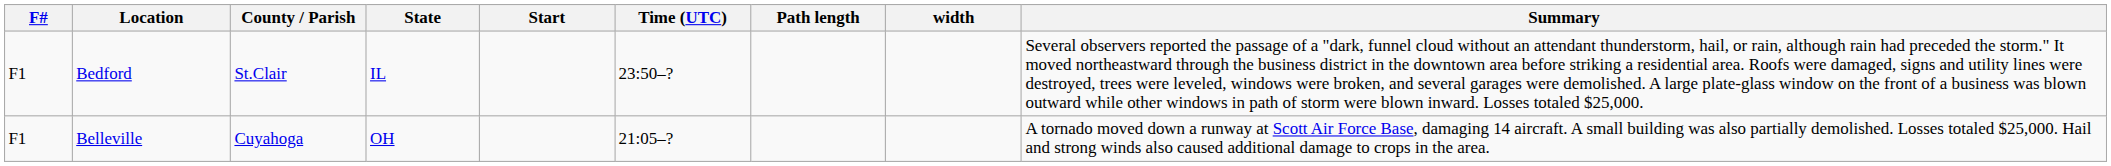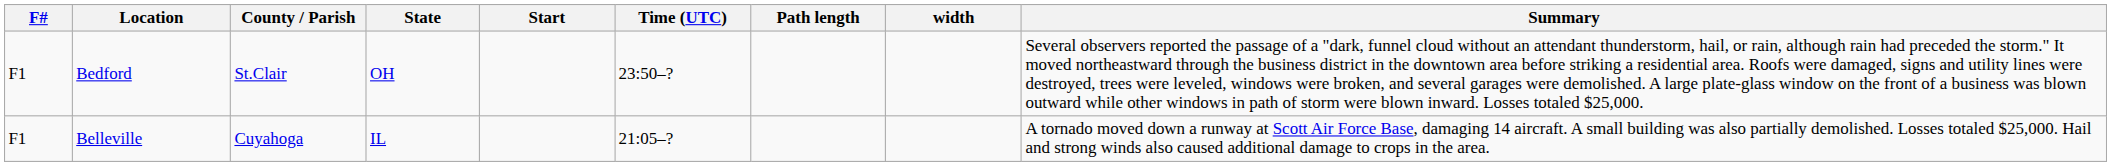(378, 73) IL -> (382, 73) OH
(382, 138) OH -> (378, 138) IL
